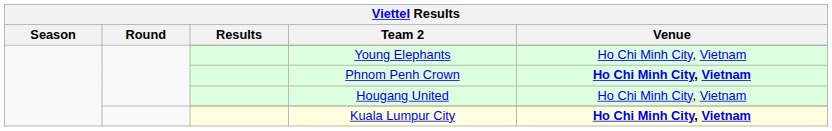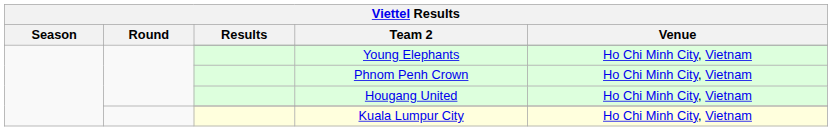(672, 75) bold -> (677, 75) normal
(672, 116) bold -> (677, 116) normal
